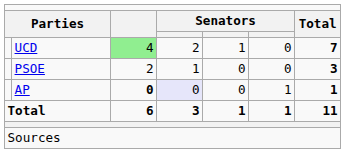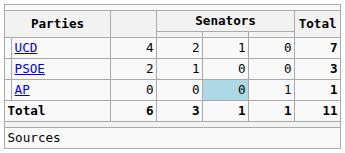(150, 48) lightgreen background -> (150, 48) no background
(150, 90) bold -> (150, 90) normal
(196, 90) lavender background -> (196, 90) no background
(242, 90) no background -> (242, 90) lightblue background
